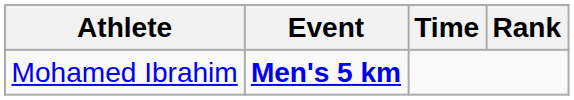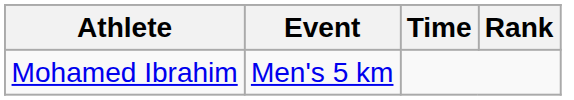(326, 72) bold -> (322, 72) normal
